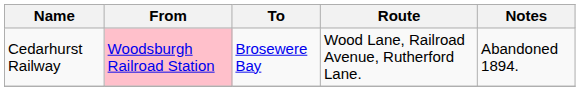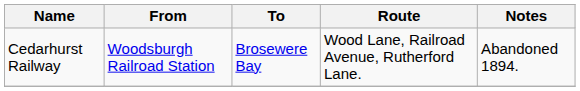(161, 57) pink background -> (161, 57) no background
